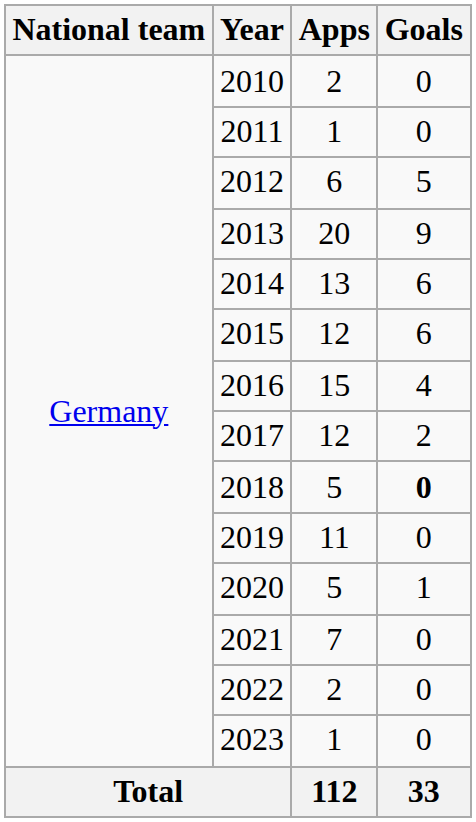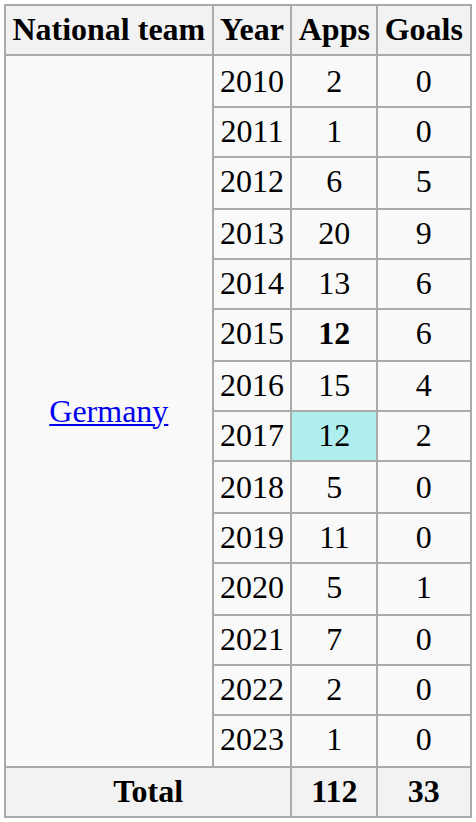(334, 334) normal -> (334, 334) bold
(334, 435) no background -> (334, 435) paleturquoise background
(424, 486) bold -> (424, 486) normal
